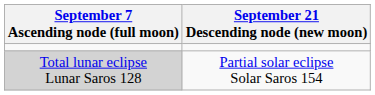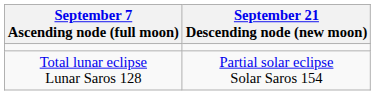(93, 70) lightgrey background -> (93, 70) no background
